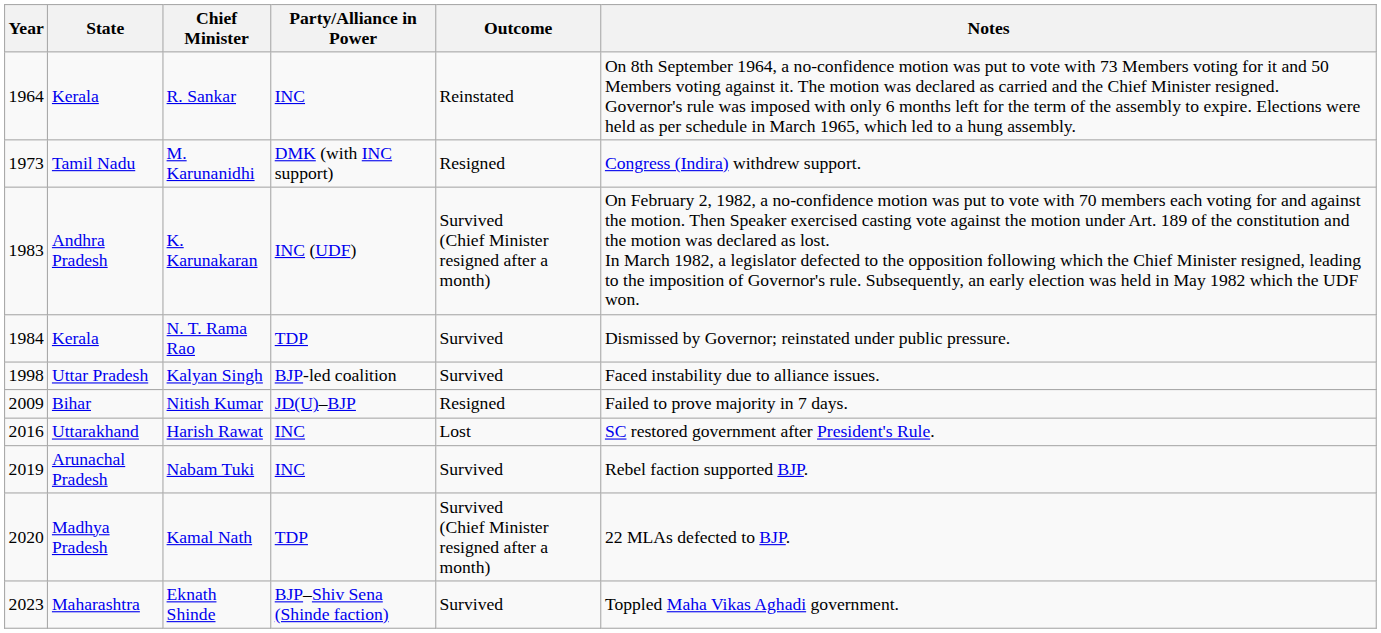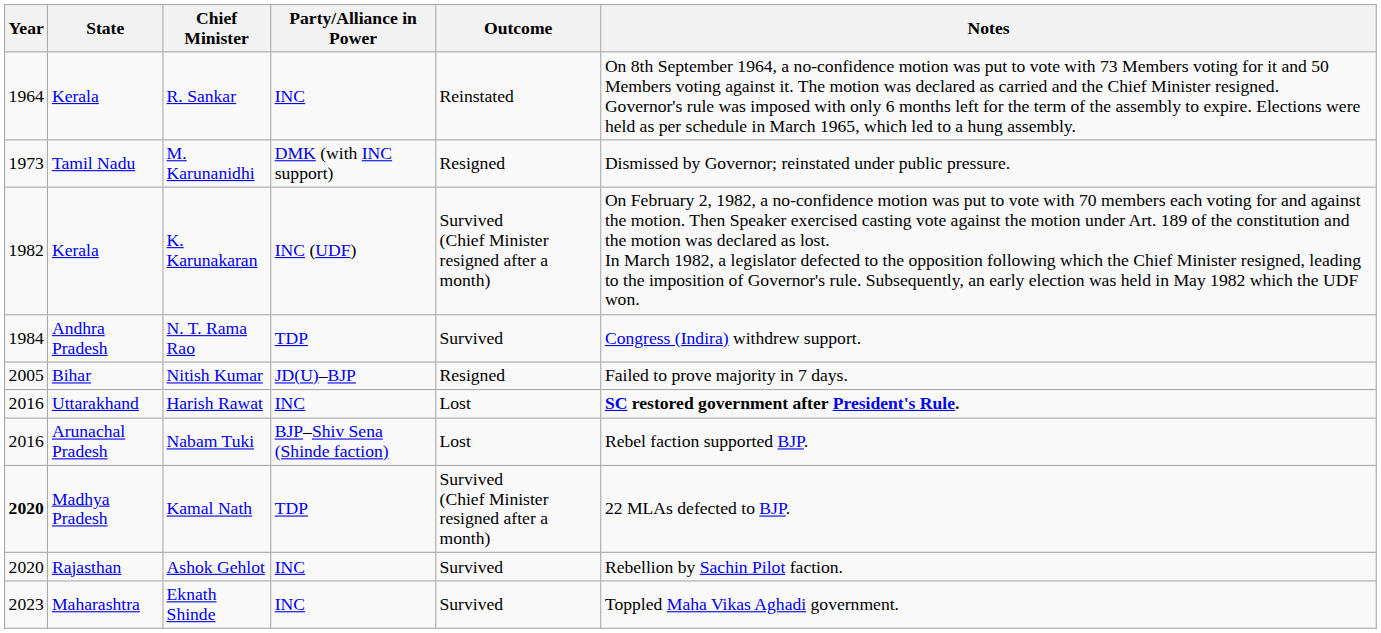(733, 163) Congress (Indira) withdrew support. -> (808, 163) Dismissed by Governor; reinstated under public pressure.
(26, 250) 1983 -> (26, 250) 1982
(80, 250) Andhra Pradesh -> (75, 250) Kerala
(75, 338) Kerala -> (80, 338) Andhra Pradesh
(808, 338) Dismissed by Governor; reinstated under public pressure. -> (733, 338) Congress (Indira) withdrew support.
- row: (215, 375)
(26, 403) 2009 -> (26, 375) 2005
(770, 431) normal -> (782, 403) bold
(26, 469) 2019 -> (26, 441) 2016
(290, 469) INC -> (332, 441) BJP–Shiv Sena (Shinde faction)
(471, 469) Survived -> (455, 441) Lost
(26, 536) normal -> (26, 509) bold
+ row: (216, 566)
(332, 604) BJP–Shiv Sena (Shinde faction) -> (290, 604) INC
